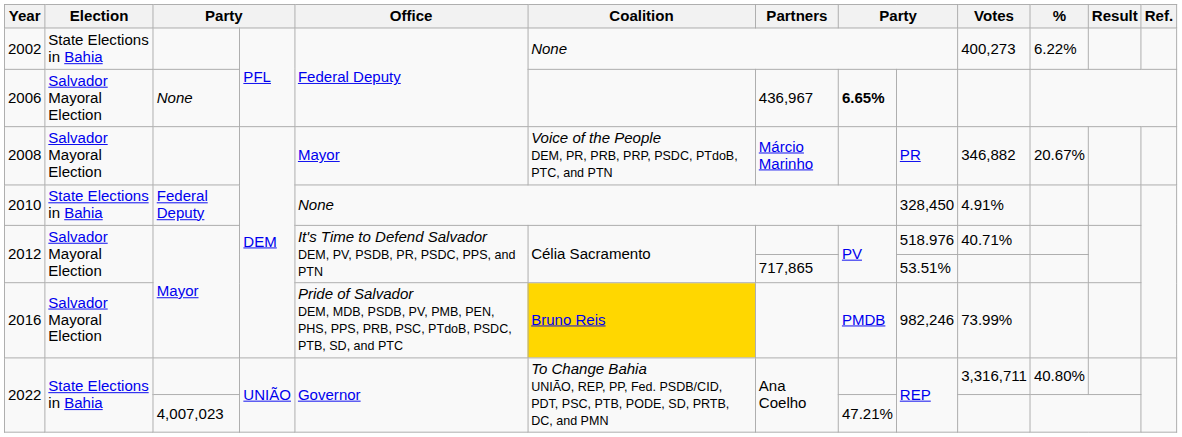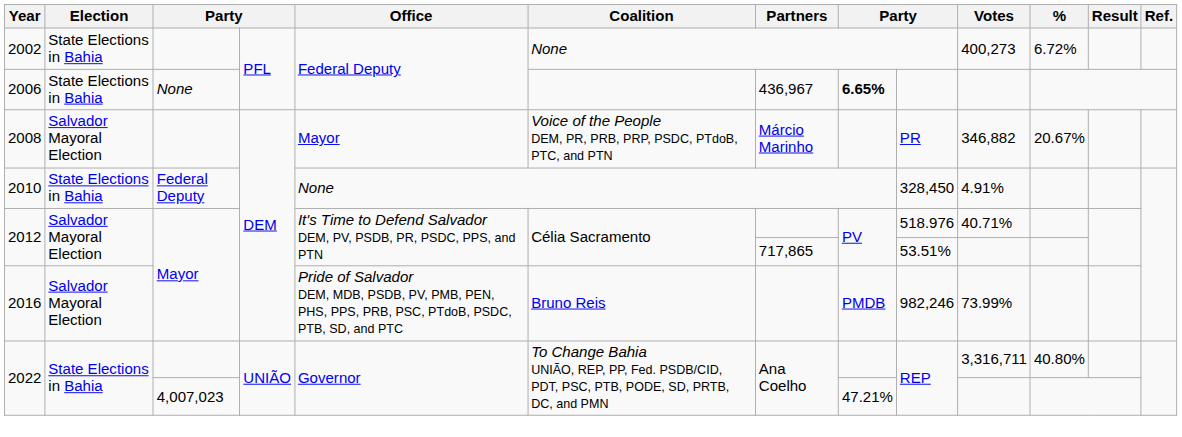(1055, 48) 6.22% -> (1055, 48) 6.72%
(78, 97) Salvador Mayoral Election -> (98, 89) State Elections in Bahia
(568, 320) gold background -> (568, 303) no background
